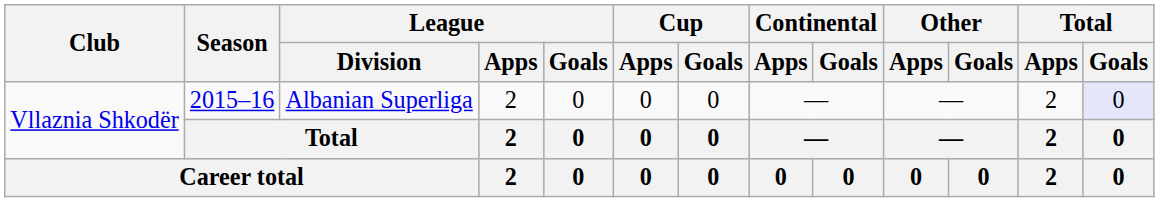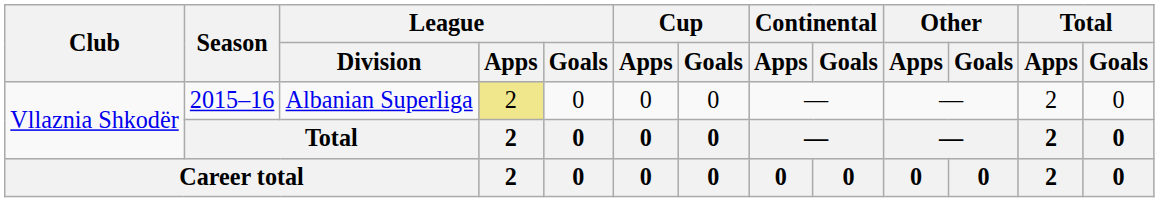(511, 100) no background -> (511, 100) khaki background
(1119, 100) lavender background -> (1119, 100) no background
